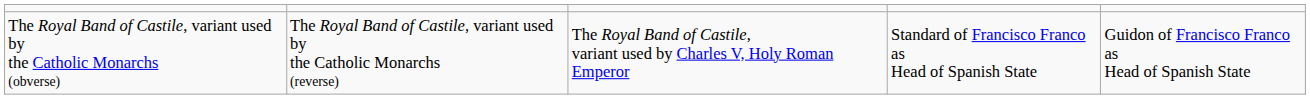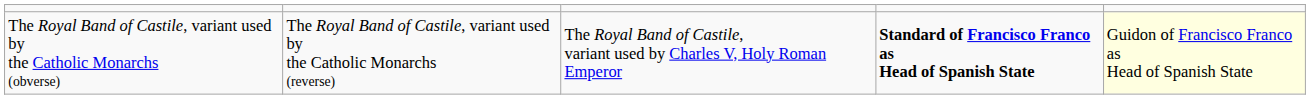(988, 52) normal -> (985, 52) bold
(1197, 52) no background -> (1200, 52) lightyellow background
